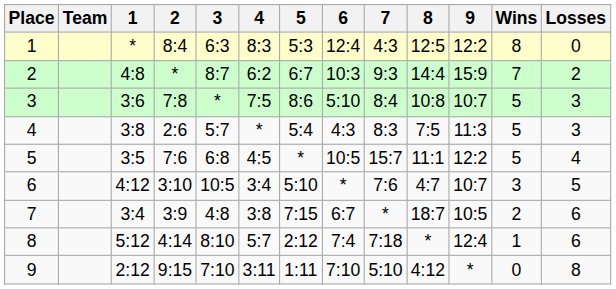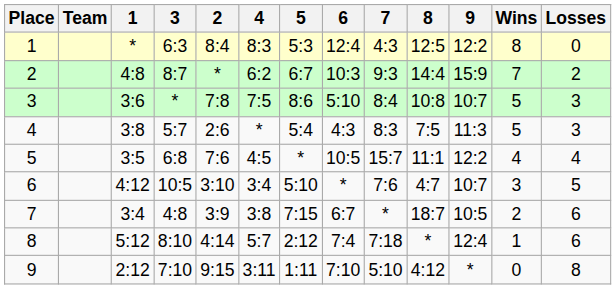columns swapped: (175, 18) <-> (217, 18)
(516, 158) 5 -> (516, 158) 4
